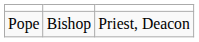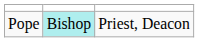(69, 24) no background -> (69, 24) paleturquoise background
